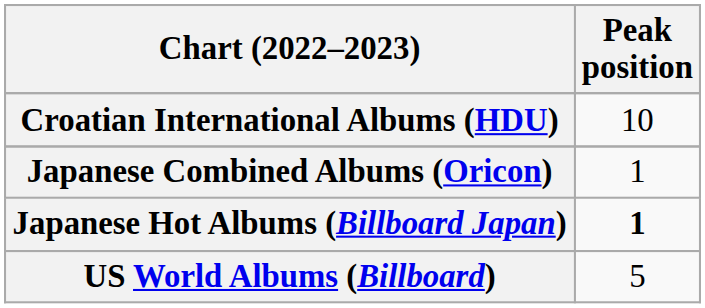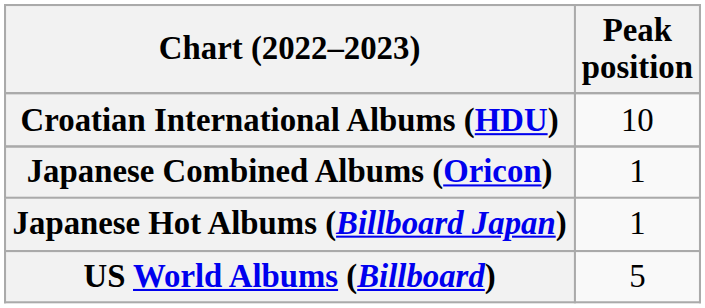(637, 223) bold -> (637, 223) normal
